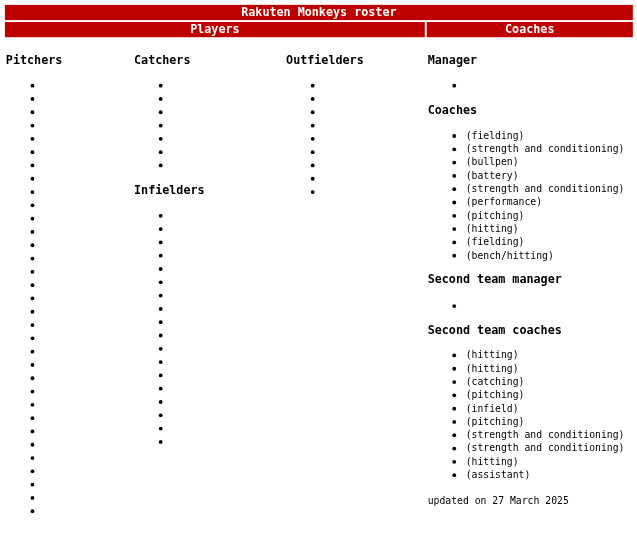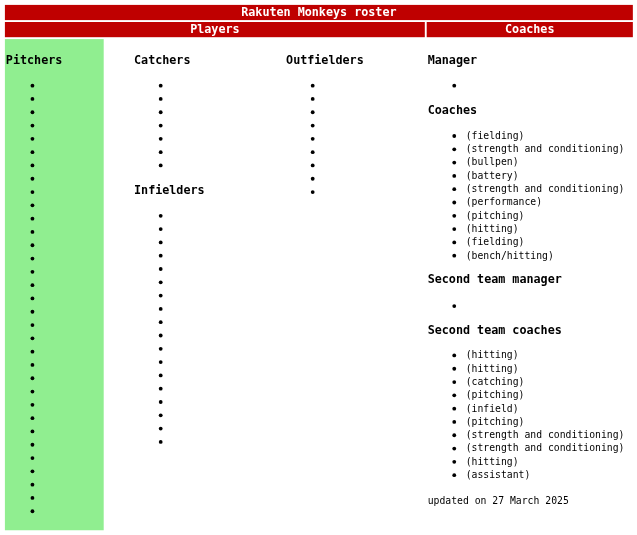(54, 285) no background -> (54, 285) lightgreen background
